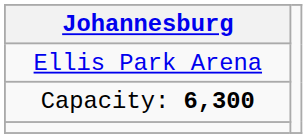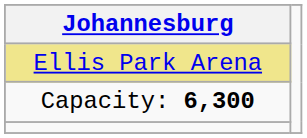(148, 63) no background -> (148, 63) khaki background
